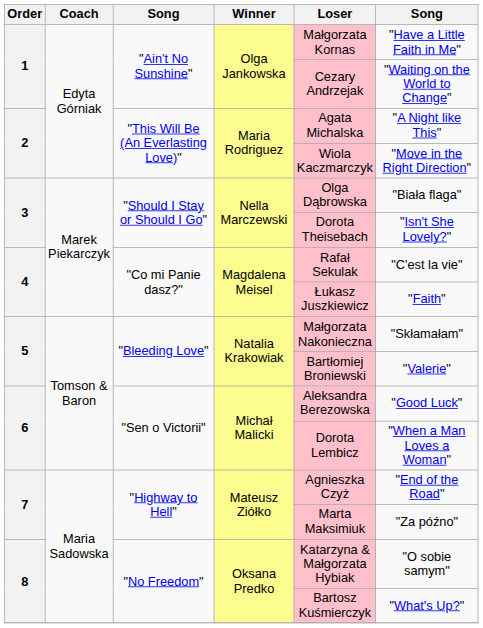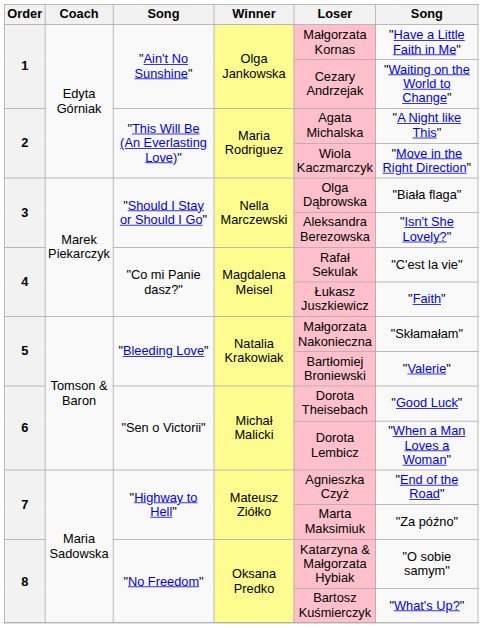(335, 230) Dorota Theisebach -> (335, 230) Aleksandra Berezowska
(335, 403) Aleksandra Berezowska -> (335, 403) Dorota Theisebach
